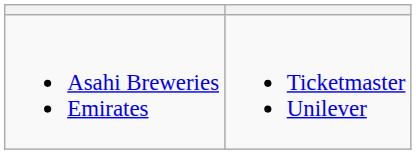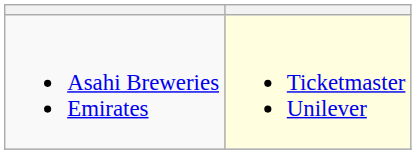(317, 95) no background -> (317, 95) lightyellow background
